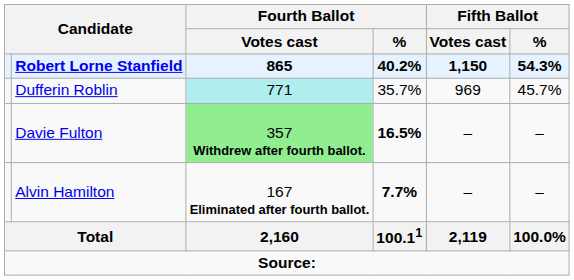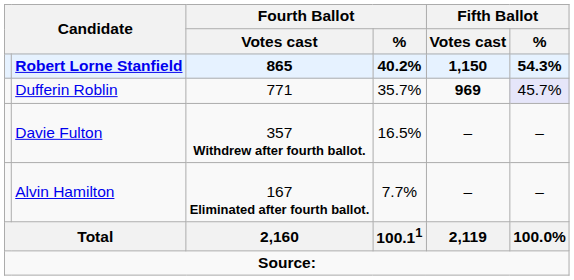(279, 90) paleturquoise background -> (279, 90) no background
(468, 90) normal -> (468, 90) bold
(540, 90) no background -> (540, 90) lavender background
(279, 141) lightgreen background -> (279, 141) no background
(399, 132) bold -> (399, 132) normal
(399, 192) bold -> (399, 192) normal
